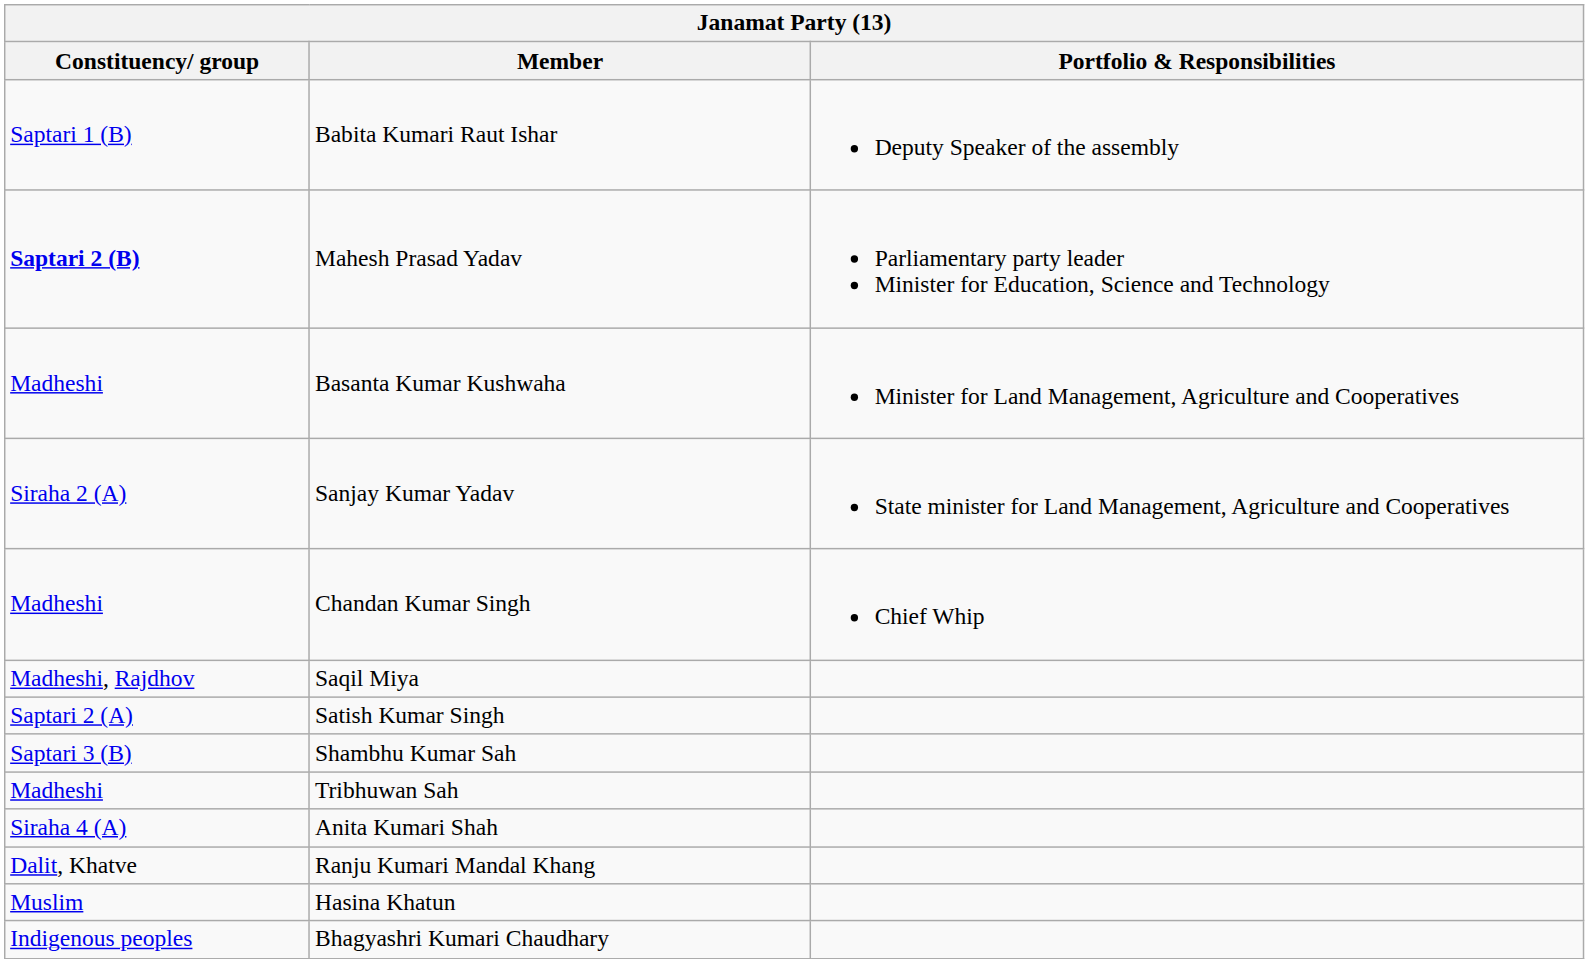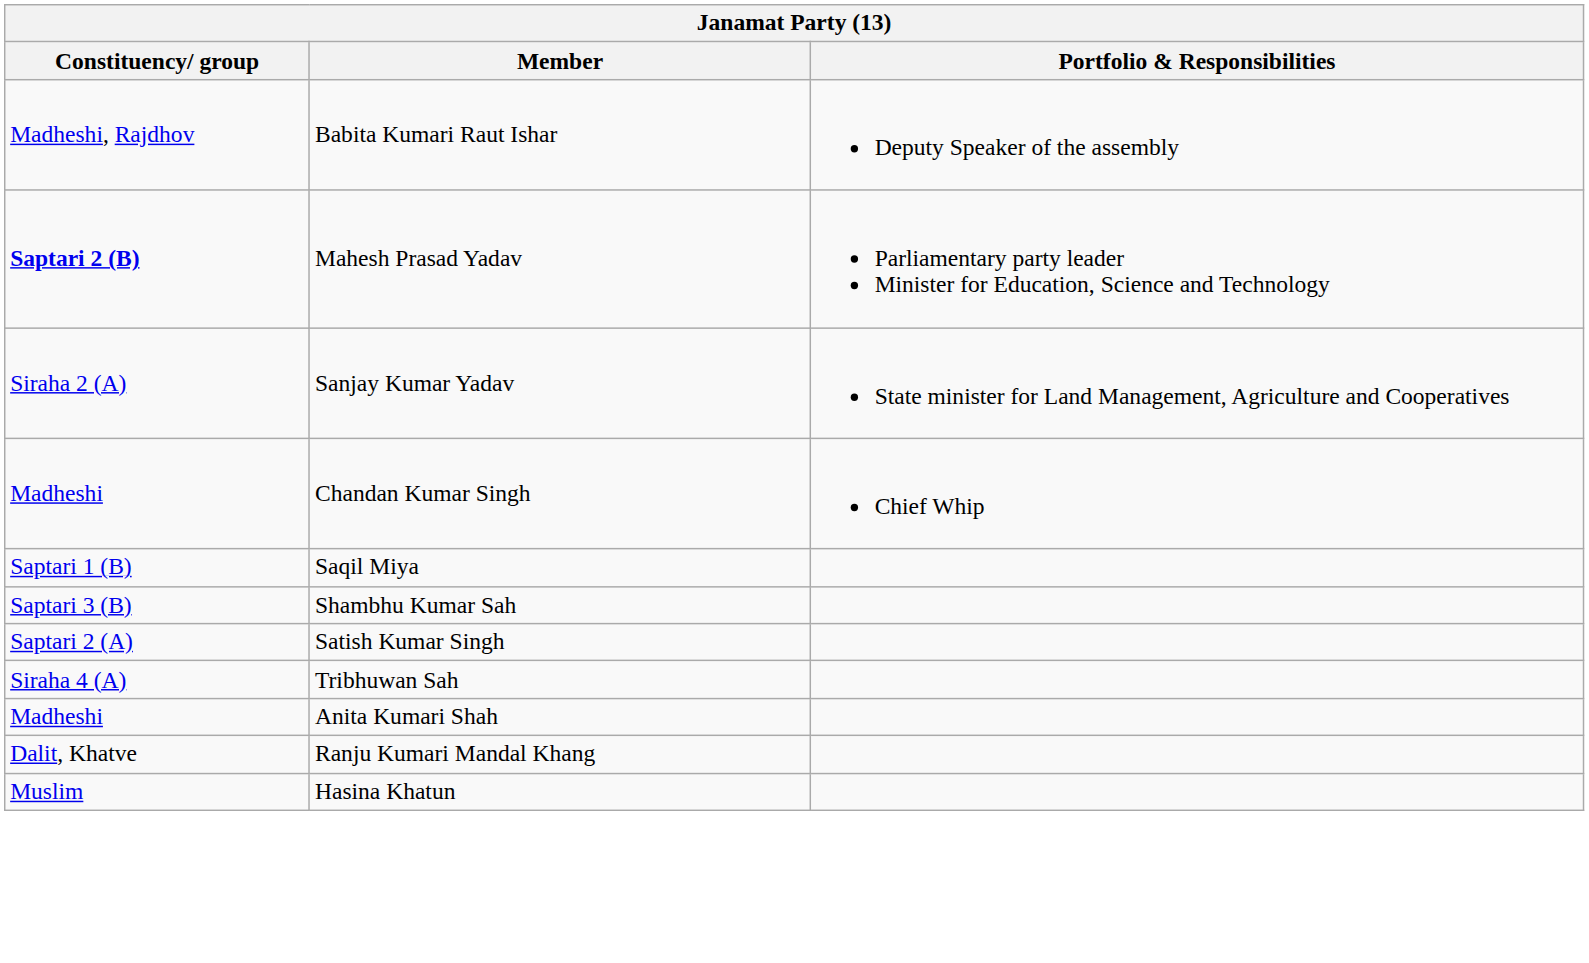(71, 134) Saptari 1 (B) -> (102, 134) Madheshi, Rajdhov
- row: (440, 382)
(102, 678) Madheshi, Rajdhov -> (71, 567) Saptari 1 (B)
rows swapped: (410, 715) <-> (416, 752)
(57, 790) Madheshi -> (68, 679) Siraha 4 (A)
(68, 827) Siraha 4 (A) -> (57, 716) Madheshi
- row: (462, 939)
